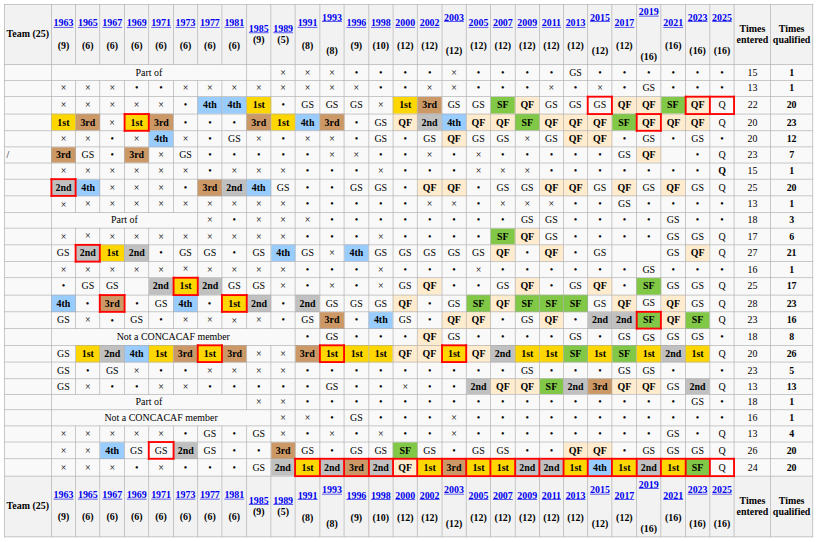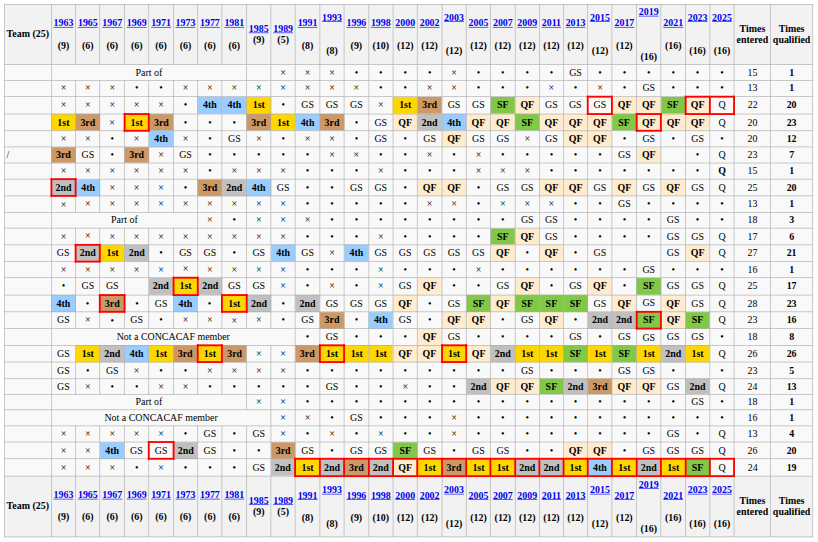(752, 353) 20 -> (752, 353) 26
(752, 386) 13 -> (752, 386) 24
(792, 467) 20 -> (792, 467) 19
